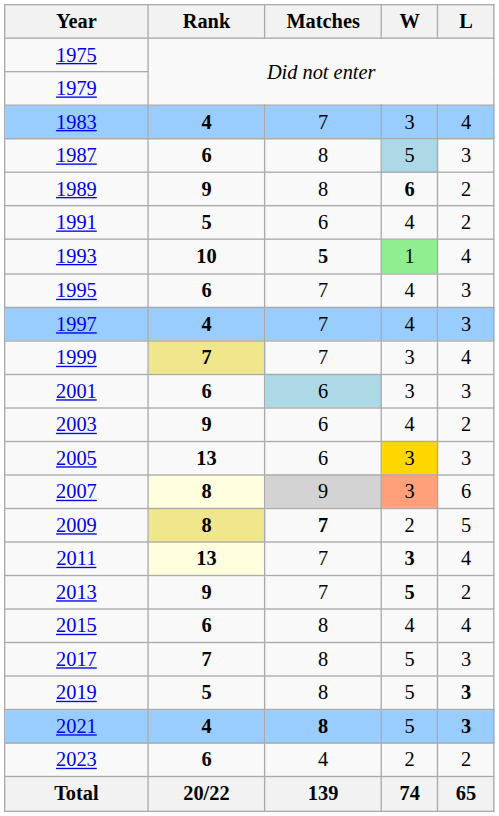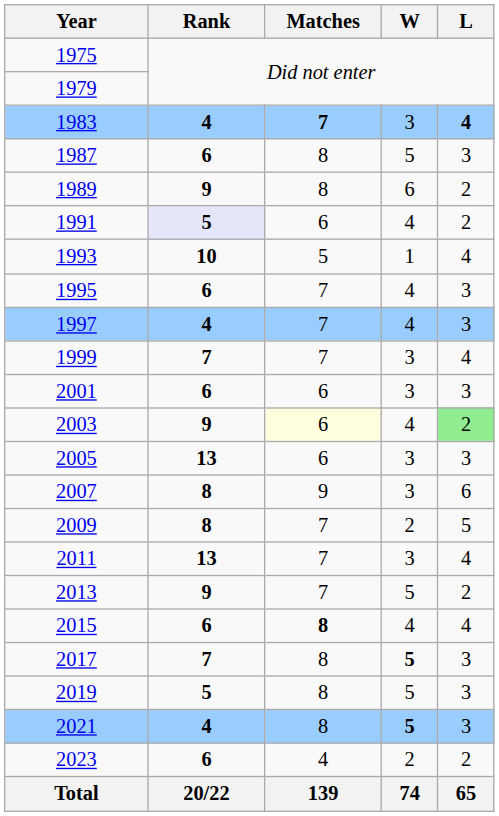(323, 122) normal -> (323, 122) bold
(466, 122) normal -> (466, 122) bold
(410, 155) lightblue background -> (410, 155) no background
(410, 189) bold -> (410, 189) normal
(206, 222) no background -> (206, 222) lavender background
(323, 256) bold -> (323, 256) normal
(410, 256) lightgreen background -> (410, 256) no background
(206, 357) khaki background -> (206, 357) no background
(323, 390) lightblue background -> (323, 390) no background
(323, 424) no background -> (323, 424) lightyellow background
(466, 424) no background -> (466, 424) lightgreen background
(410, 458) gold background -> (410, 458) no background
(206, 491) lightyellow background -> (206, 491) no background
(323, 491) lightgrey background -> (323, 491) no background
(410, 491) lightsalmon background -> (410, 491) no background
(206, 525) khaki background -> (206, 525) no background
(323, 525) bold -> (323, 525) normal
(206, 558) lightyellow background -> (206, 558) no background
(410, 558) bold -> (410, 558) normal
(410, 592) bold -> (410, 592) normal
(323, 625) normal -> (323, 625) bold
(410, 659) normal -> (410, 659) bold
(466, 693) bold -> (466, 693) normal
(323, 726) bold -> (323, 726) normal
(410, 726) normal -> (410, 726) bold
(466, 726) bold -> (466, 726) normal
